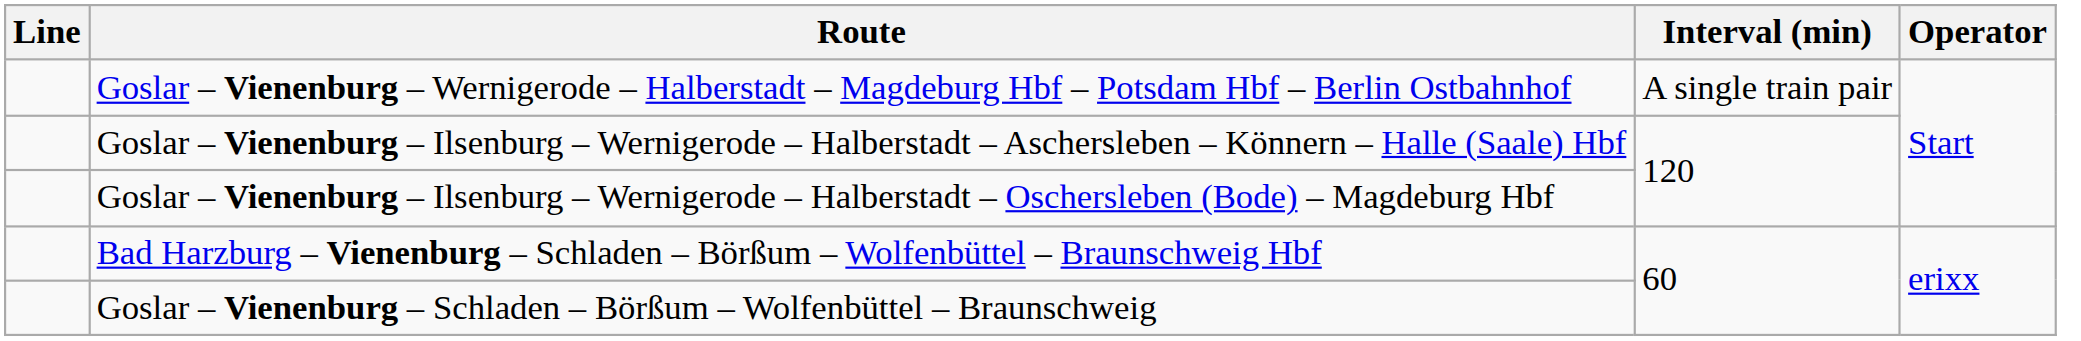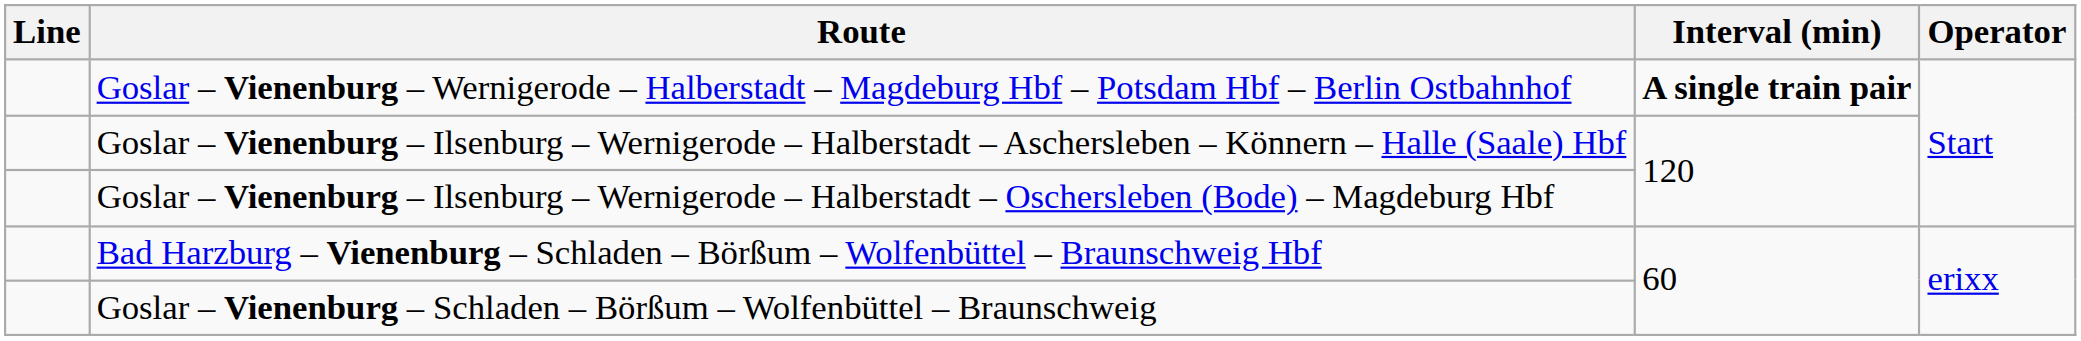(1767, 87) normal -> (1777, 87) bold
